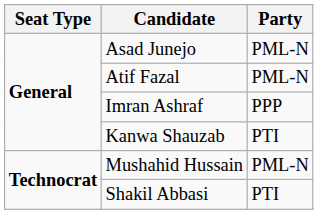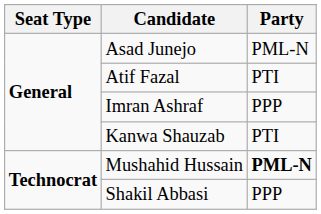(280, 77) PML-N -> (265, 77) PTI
(280, 164) normal -> (282, 164) bold
(265, 194) PTI -> (267, 194) PPP
